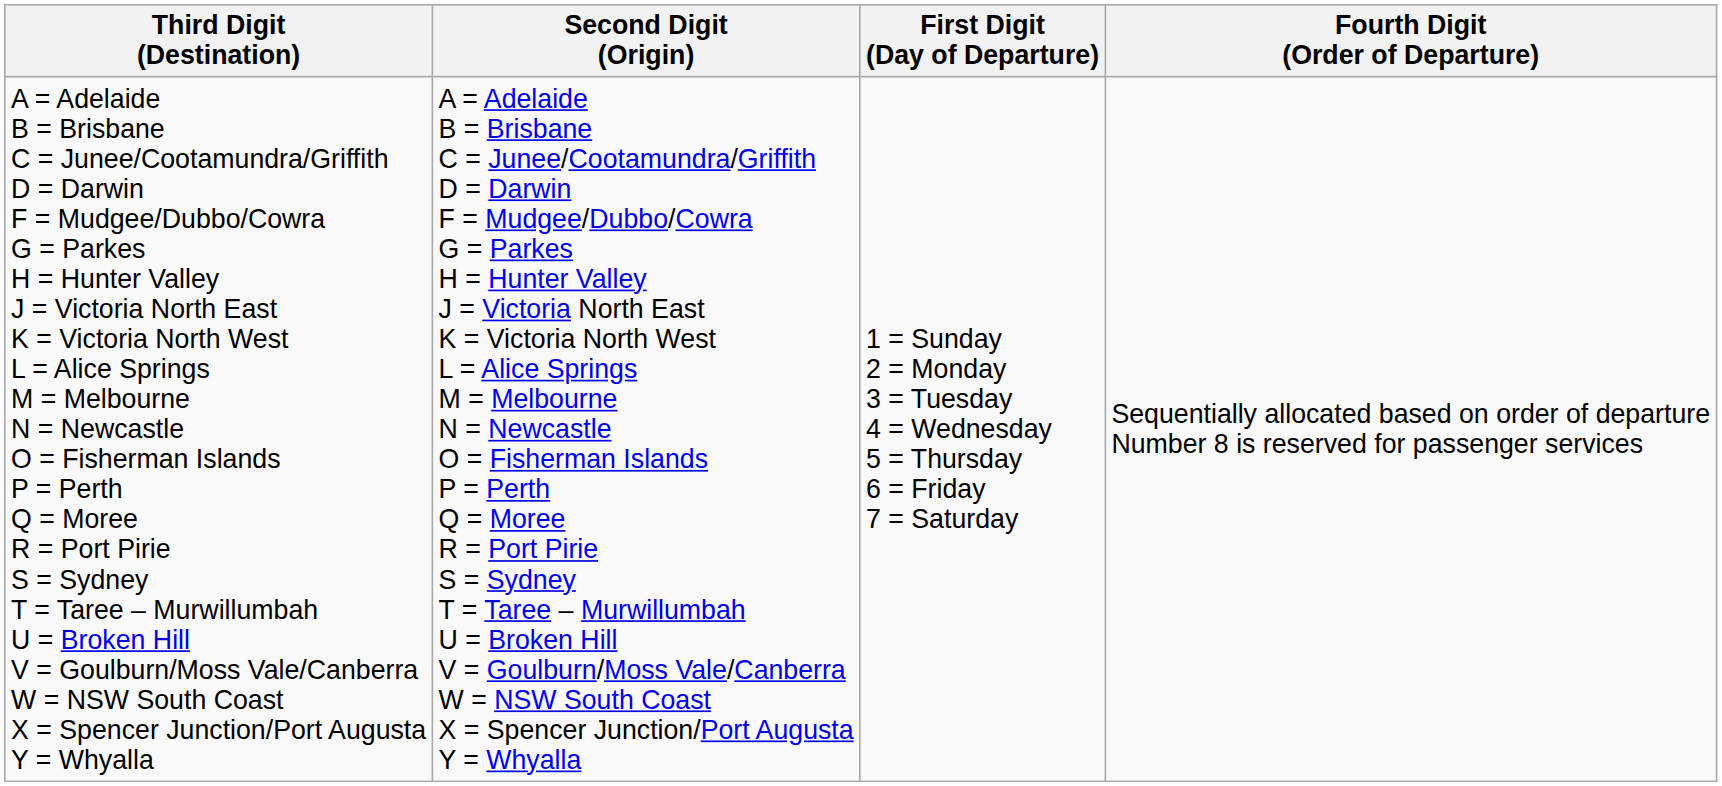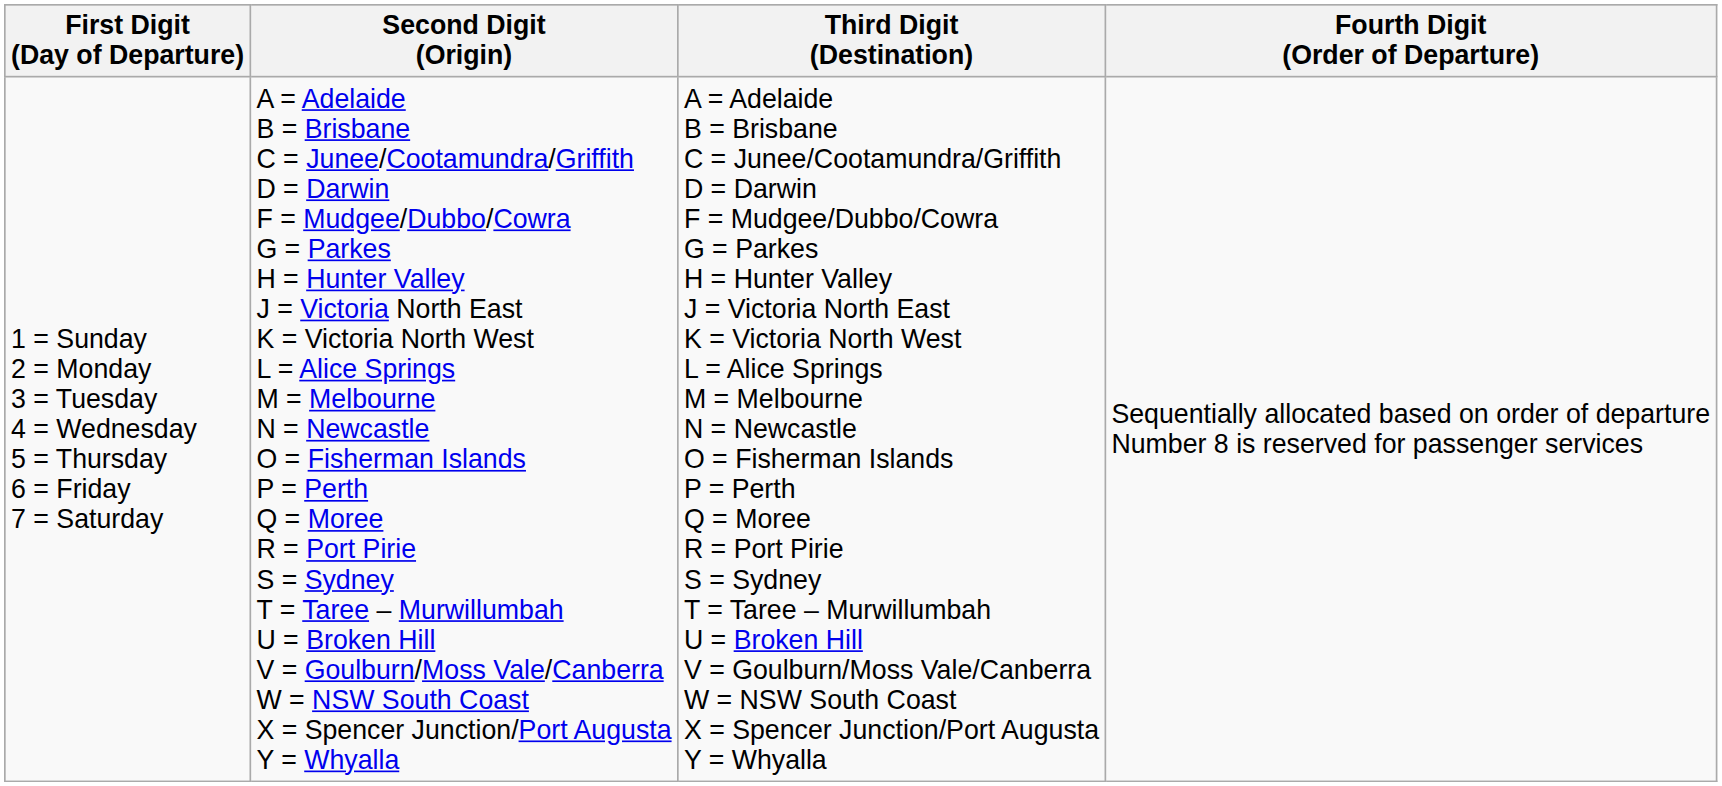columns swapped: (983, 40) <-> (219, 40)
